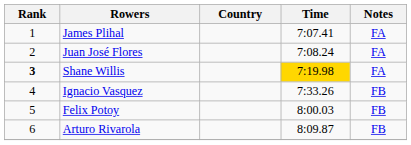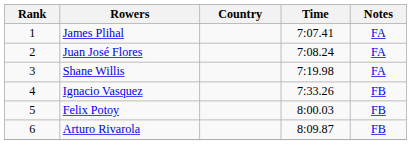(32, 71) bold -> (32, 71) normal
(315, 71) gold background -> (315, 71) no background
